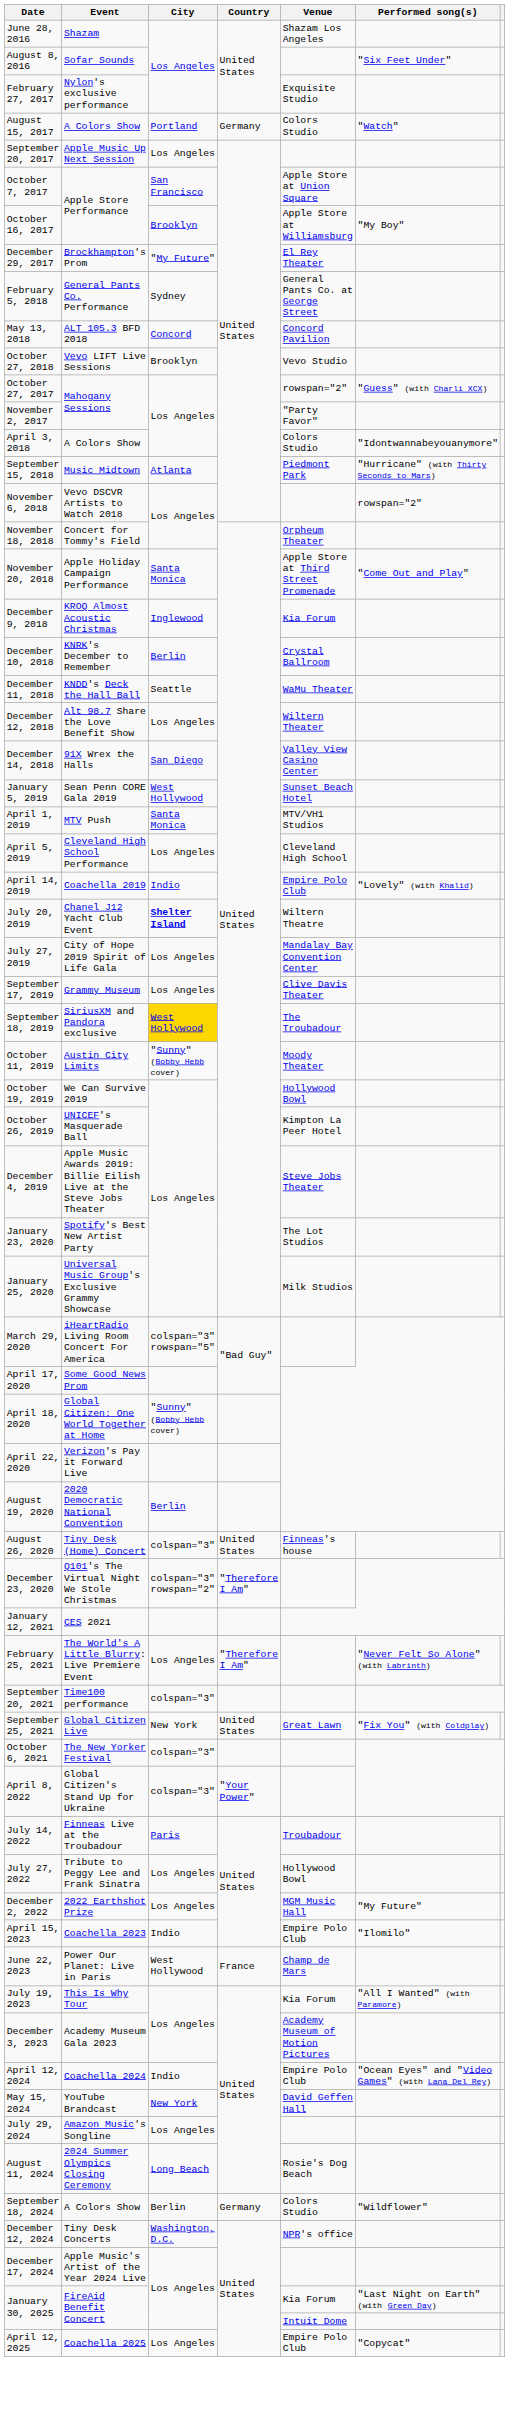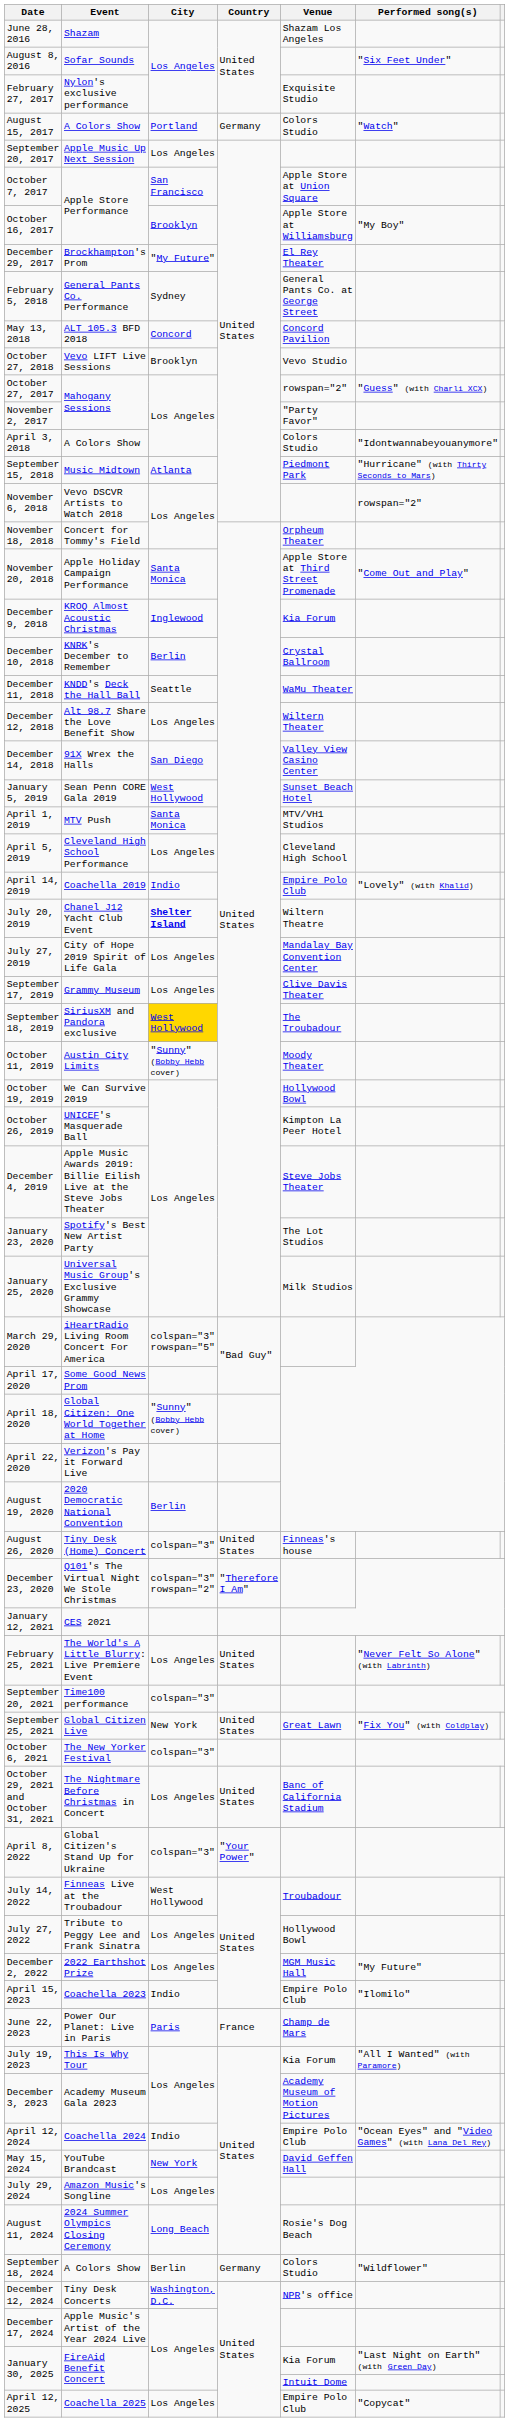(249, 1660) "Therefore I Am" -> (237, 1660) United States
+ row: (30, 1797)
(165, 1835) Paris -> (177, 1896) West Hollywood
(177, 1966) West Hollywood -> (165, 2027) Paris
